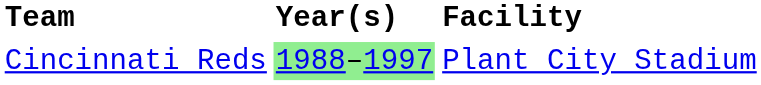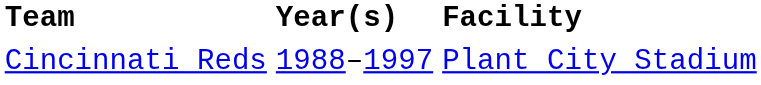(355, 61) lightgreen background -> (355, 61) no background
